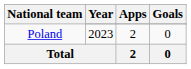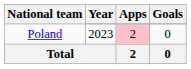(133, 34) no background -> (133, 34) pink background
